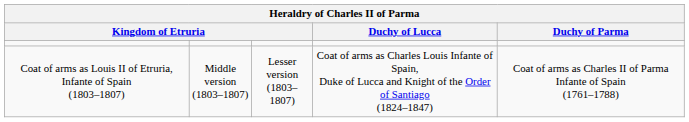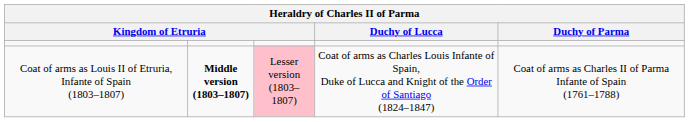(220, 81) normal -> (221, 81) bold
(282, 81) no background -> (284, 81) pink background
